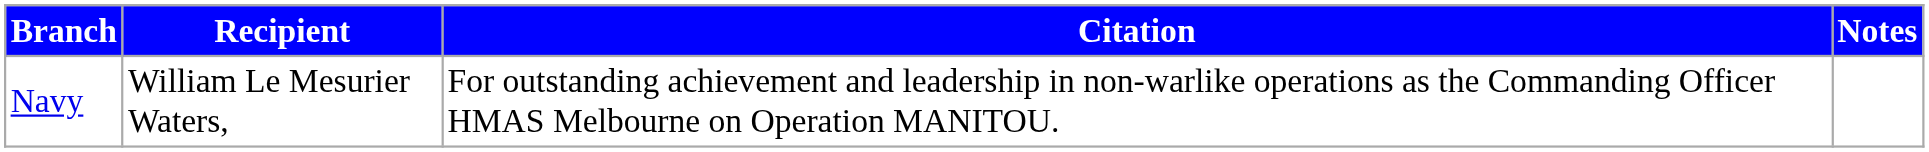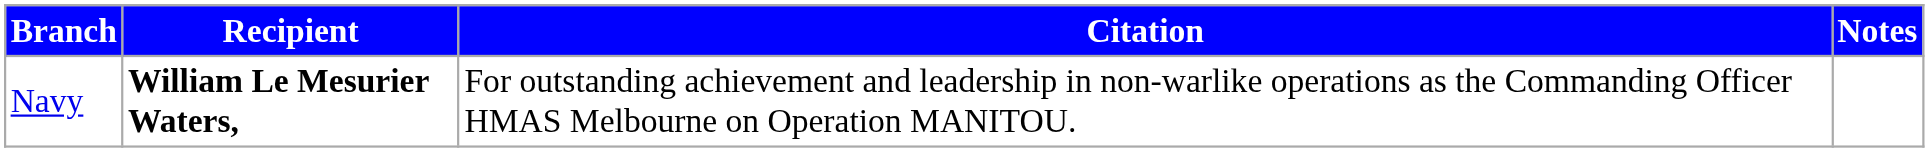(269, 100) normal -> (278, 100) bold
